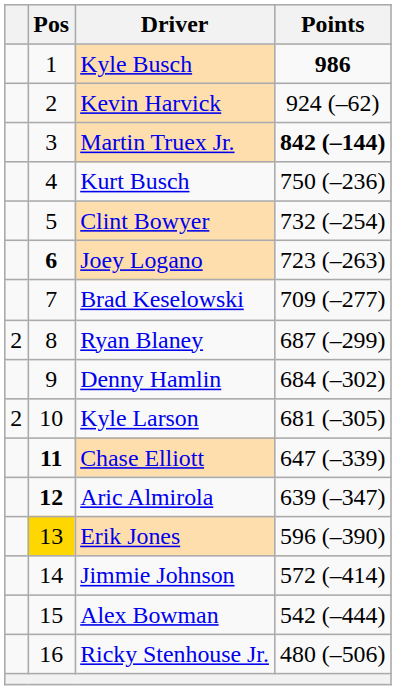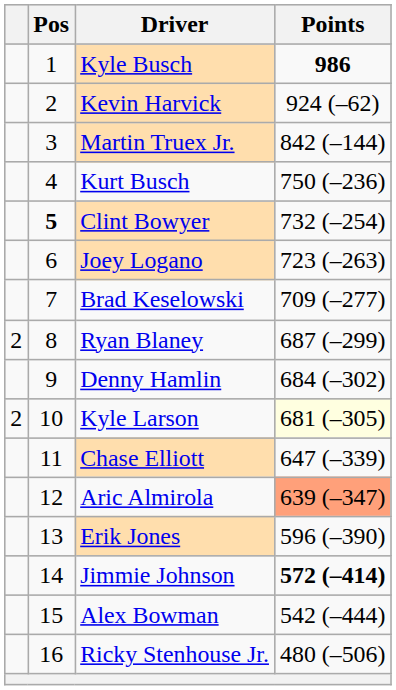(333, 142) bold -> (333, 142) normal
(51, 221) normal -> (51, 221) bold
(51, 260) bold -> (51, 260) normal
(333, 417) no background -> (333, 417) lightyellow background
(51, 457) bold -> (51, 457) normal
(51, 496) bold -> (51, 496) normal
(333, 496) no background -> (333, 496) lightsalmon background
(51, 535) gold background -> (51, 535) no background
(333, 575) normal -> (333, 575) bold
